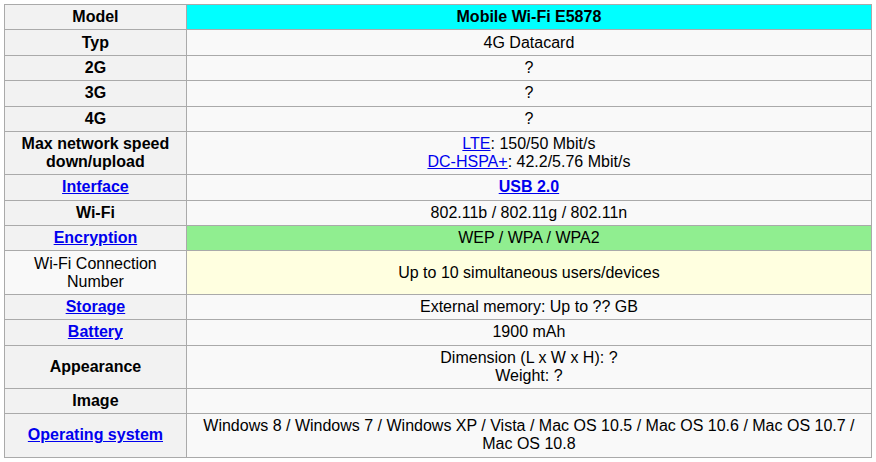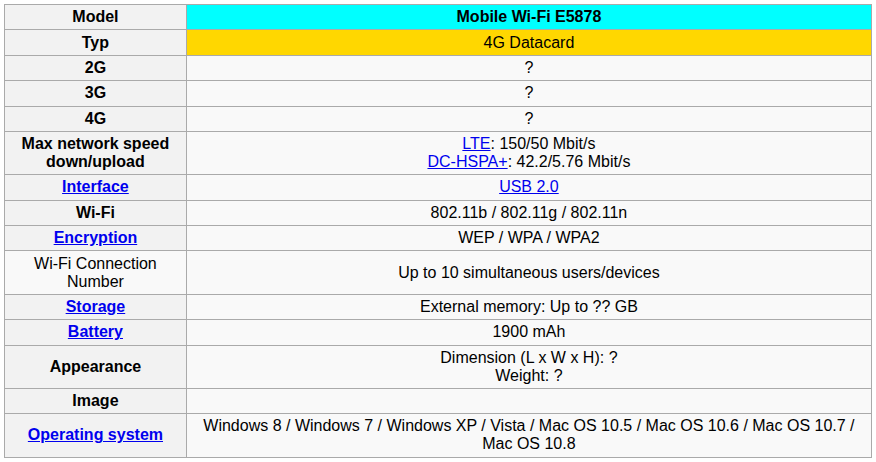(529, 42) no background -> (529, 42) gold background
(529, 187) bold -> (529, 187) normal
(529, 238) lightgreen background -> (529, 238) no background
(529, 272) lightyellow background -> (529, 272) no background
